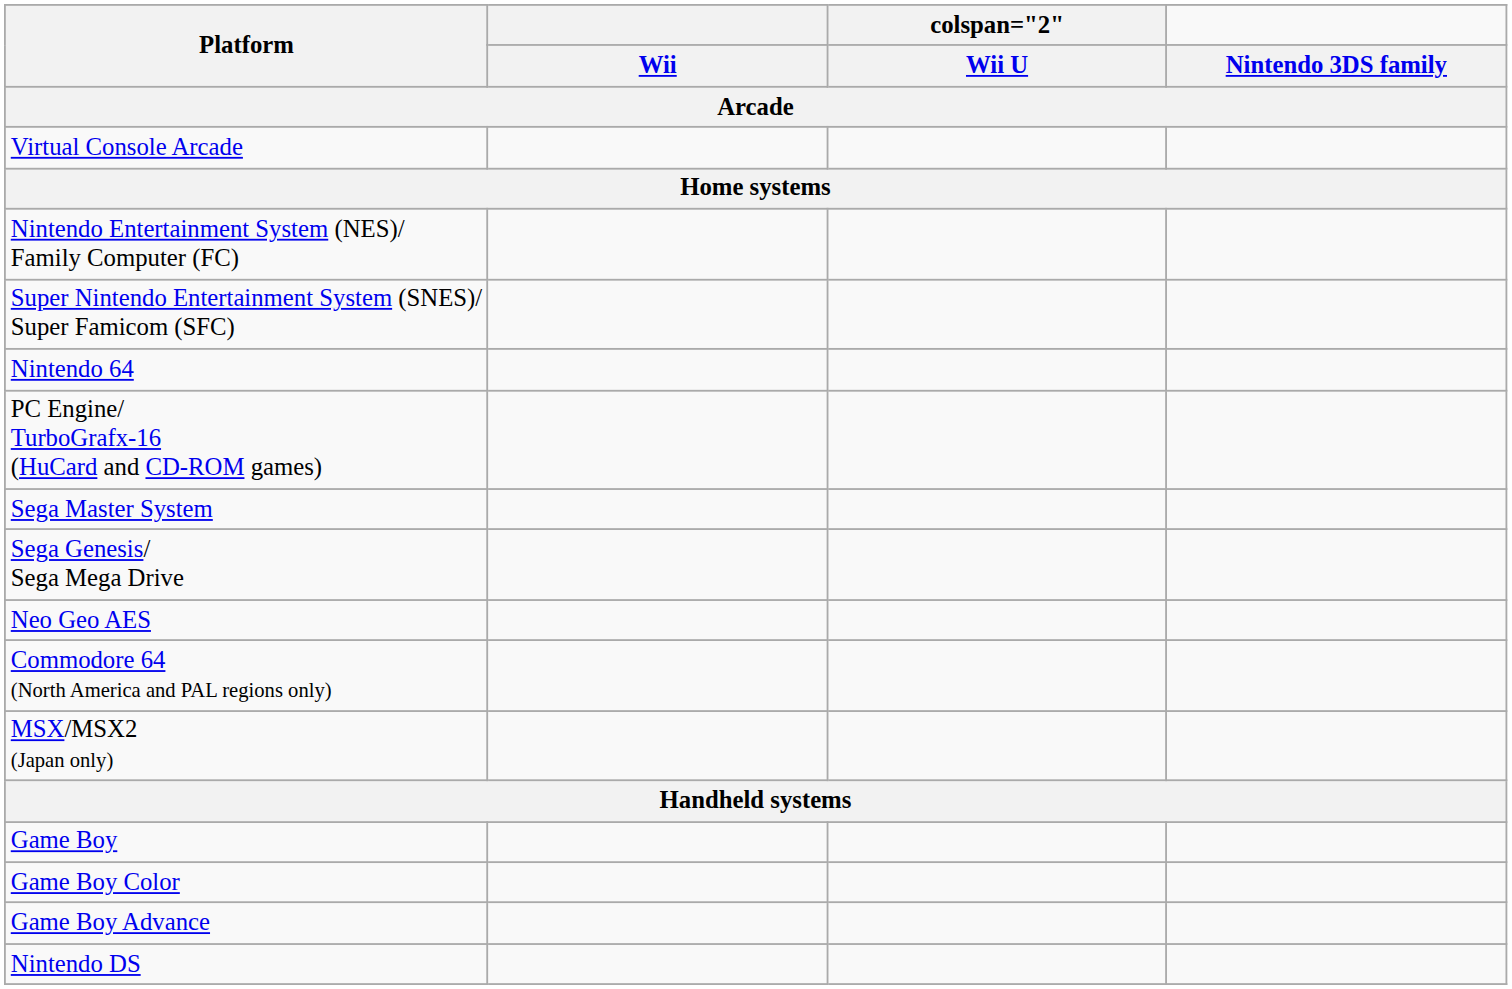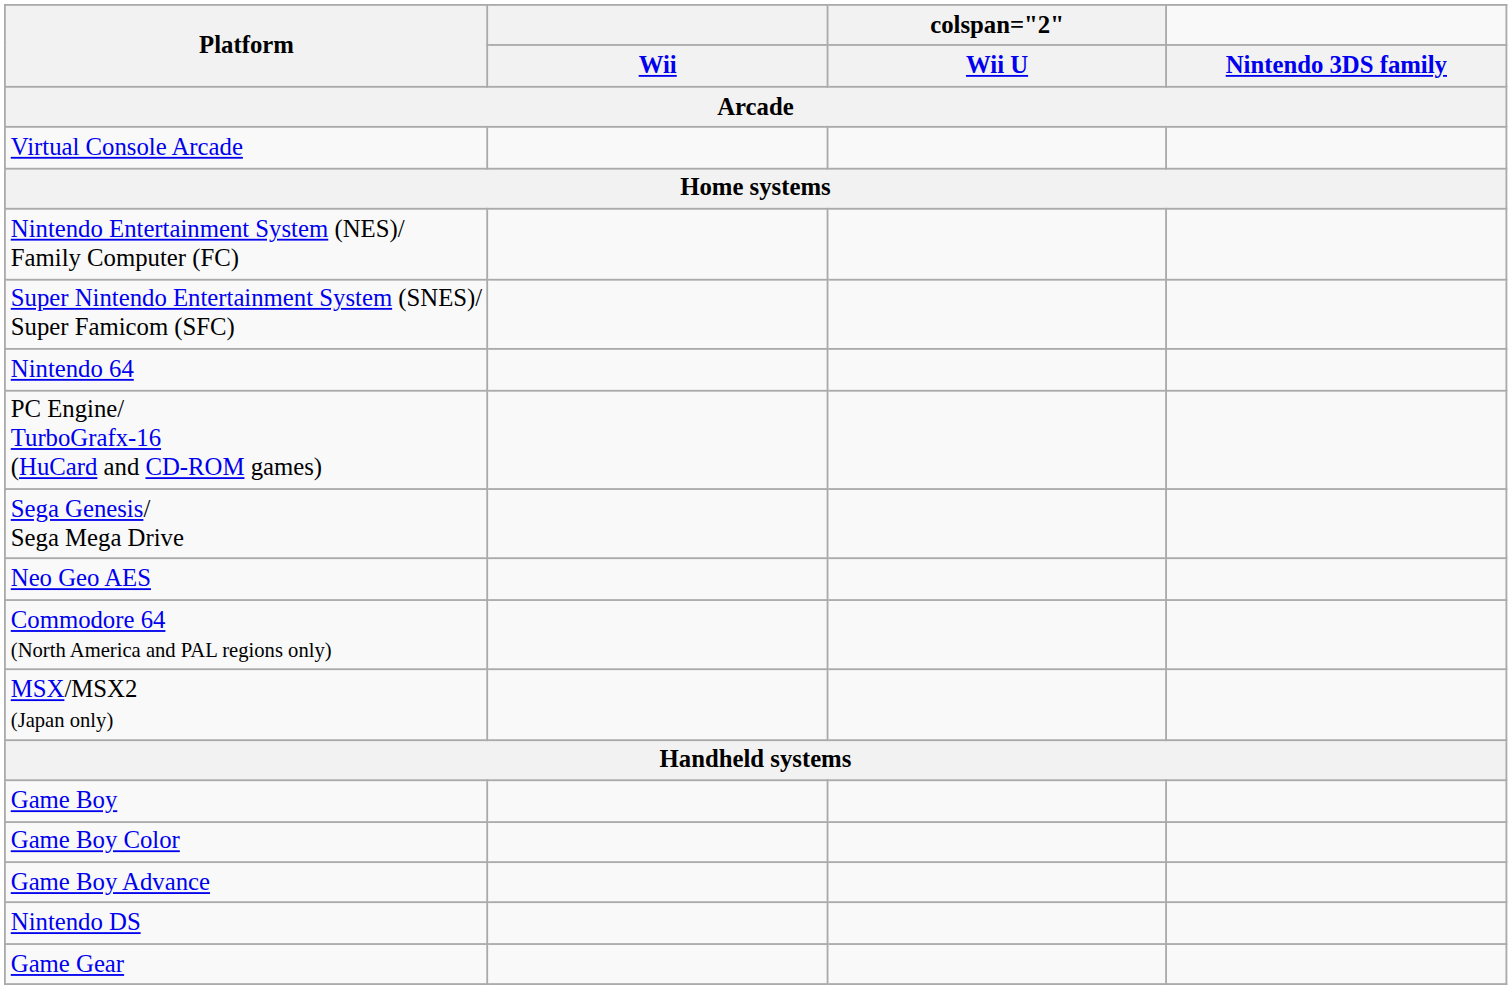- row: (112, 508)
+ row: (67, 963)
